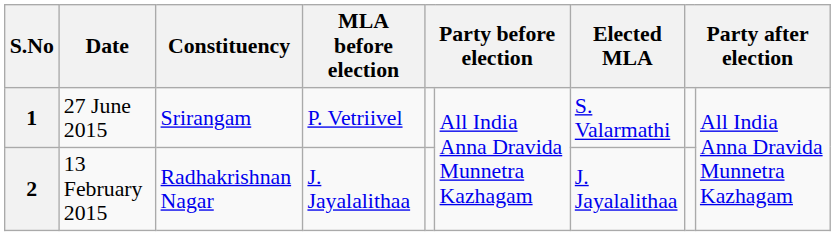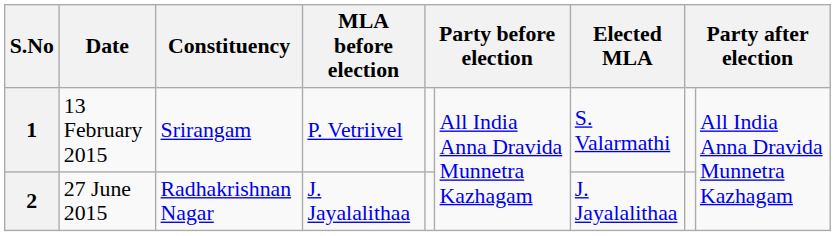(97, 117) 27 June 2015 -> (103, 129) 13 February 2015
(103, 188) 13 February 2015 -> (97, 200) 27 June 2015
